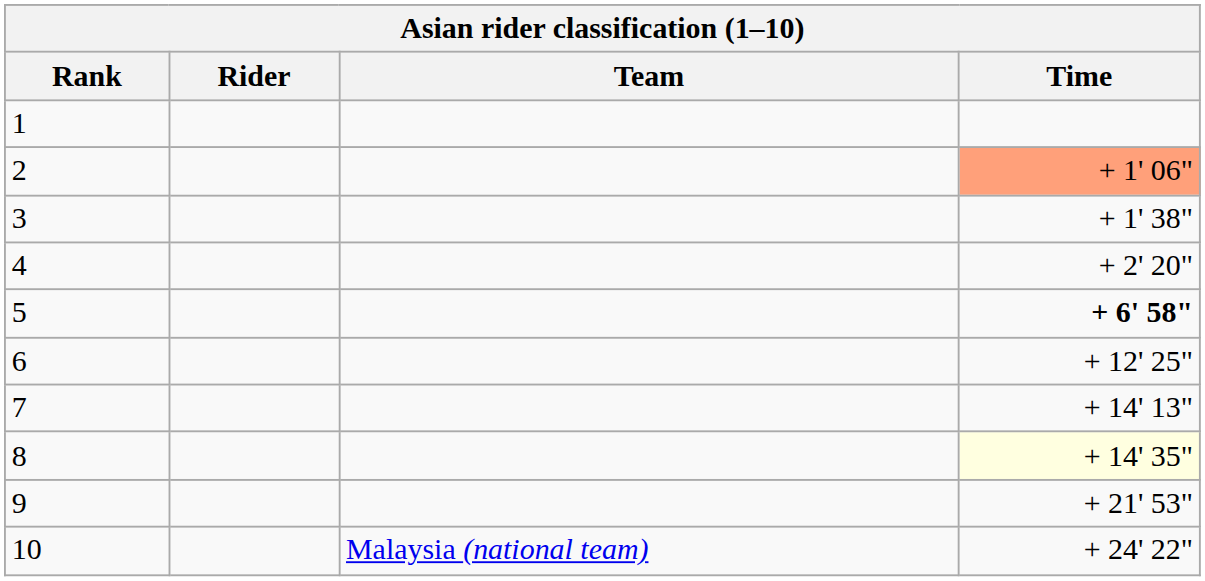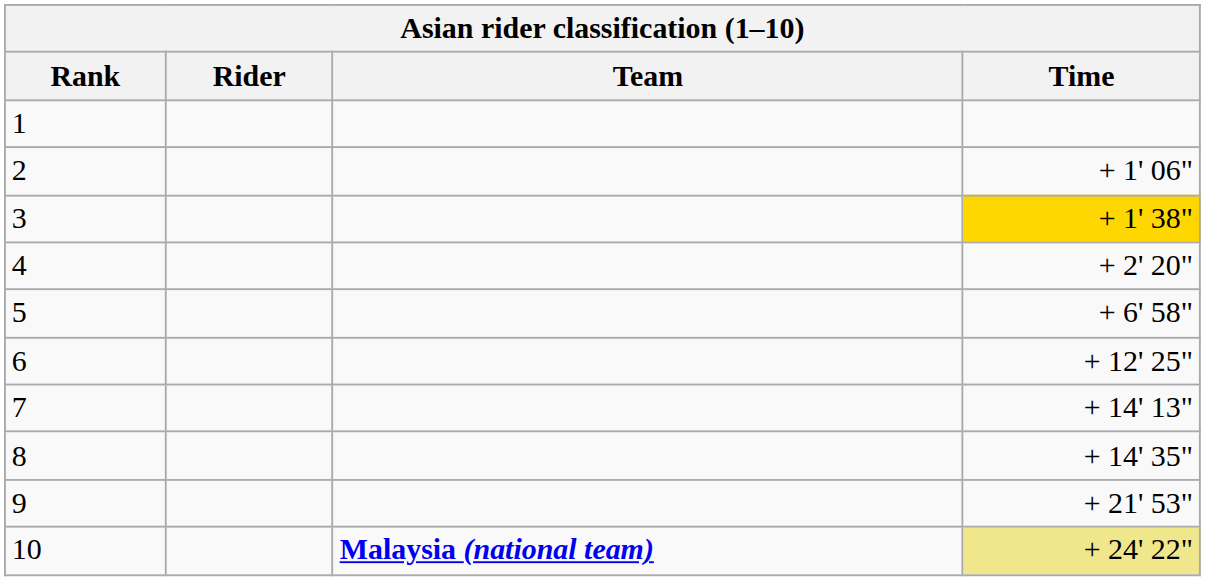(1146, 170) lightsalmon background -> (1146, 170) no background
(1146, 218) no background -> (1146, 218) gold background
(1142, 312) bold -> (1146, 312) normal
(1138, 455) lightyellow background -> (1138, 455) no background
(497, 550) normal -> (497, 550) bold
(1138, 550) no background -> (1138, 550) khaki background
